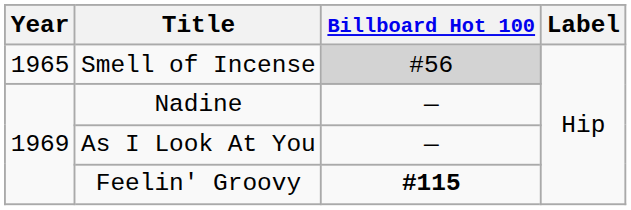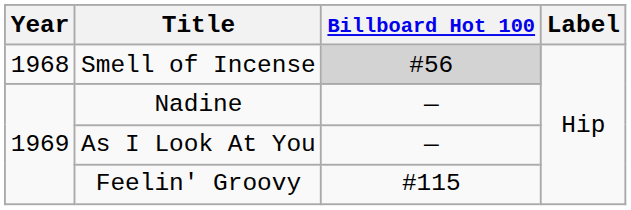(40, 65) 1965 -> (40, 65) 1968
(431, 184) bold -> (431, 184) normal
